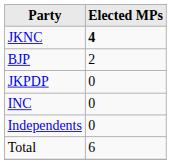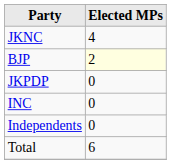(92, 37) bold -> (92, 37) normal
(92, 59) no background -> (92, 59) lightyellow background
